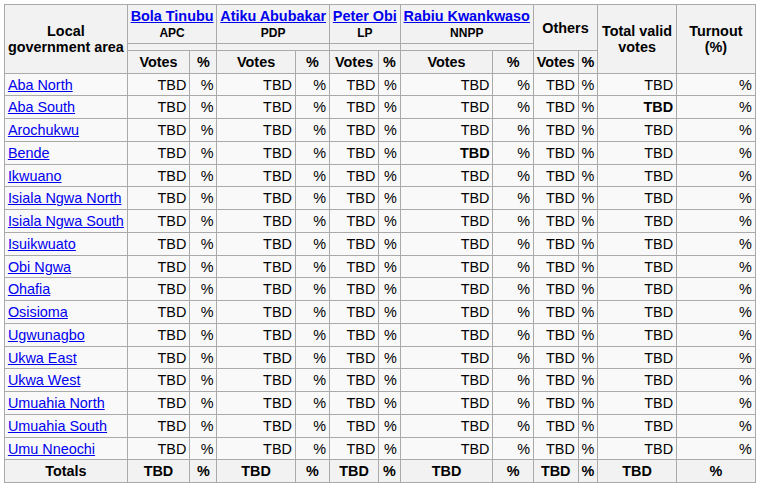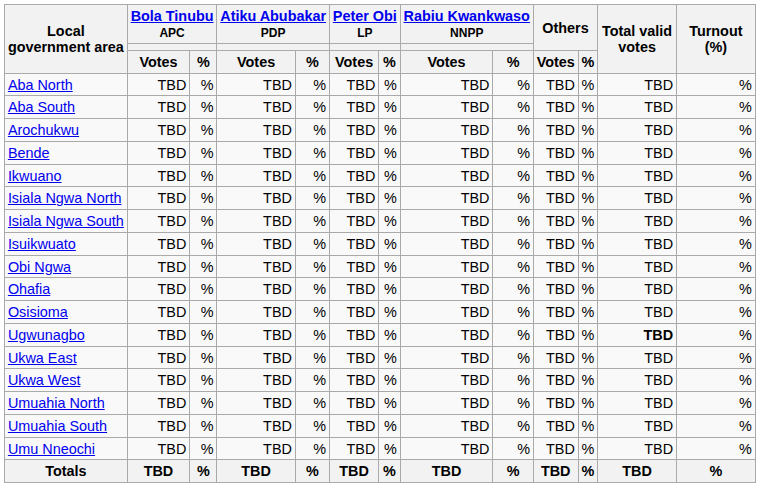(658, 107) bold -> (659, 107) normal
(475, 153) bold -> (475, 153) normal
(659, 335) normal -> (658, 335) bold
